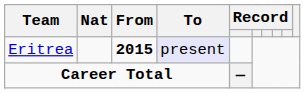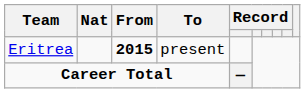(193, 50) lavender background -> (193, 50) no background
